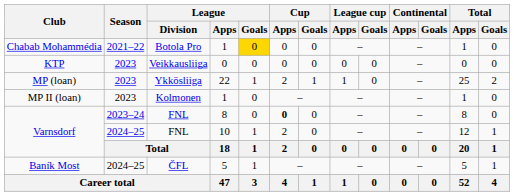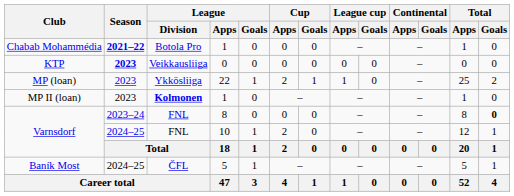(125, 47) normal -> (125, 47) bold
(254, 47) gold background -> (254, 47) no background
(125, 64) normal -> (125, 64) bold
(178, 98) normal -> (178, 98) bold
(284, 115) bold -> (284, 115) normal
(494, 115) normal -> (494, 115) bold
